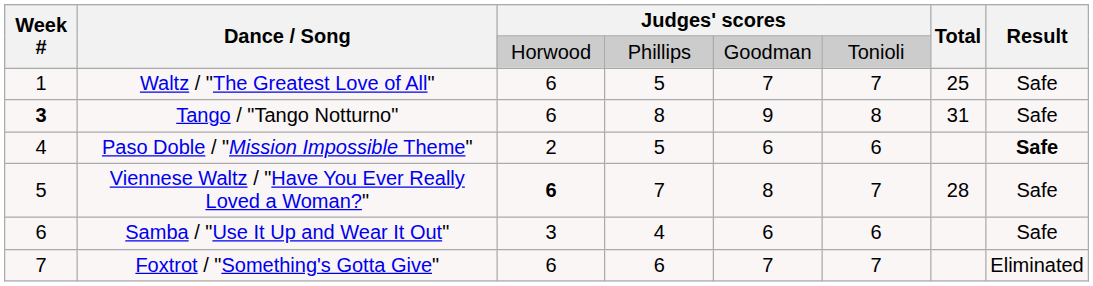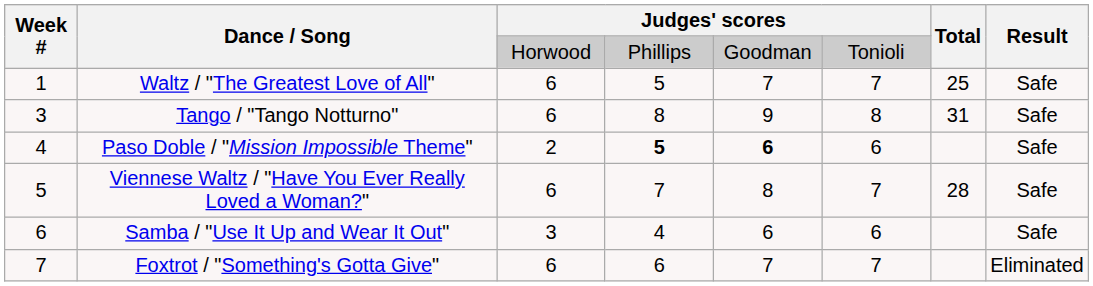(41, 115) bold -> (41, 115) normal
(659, 147) normal -> (659, 147) bold
(768, 147) normal -> (768, 147) bold
(1037, 147) bold -> (1037, 147) normal
(551, 190) bold -> (551, 190) normal
